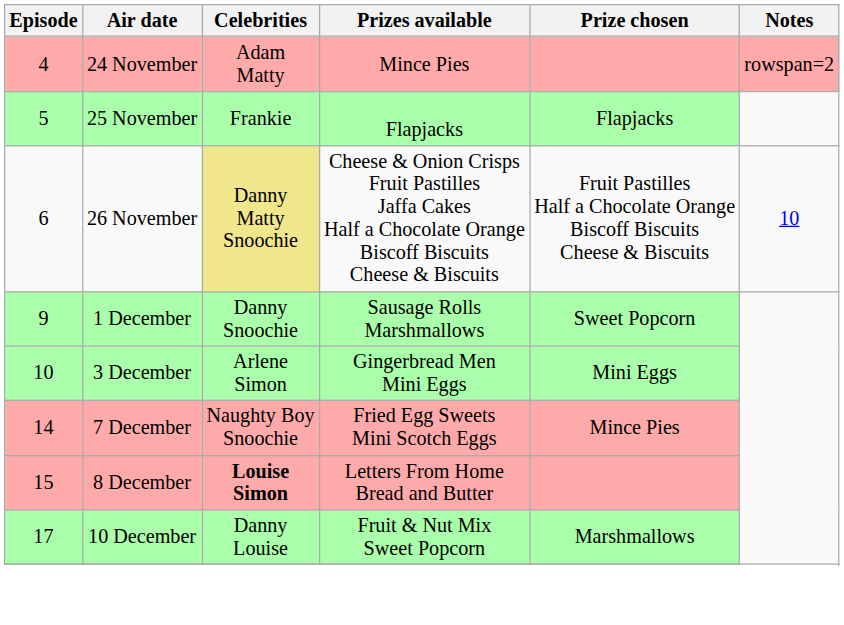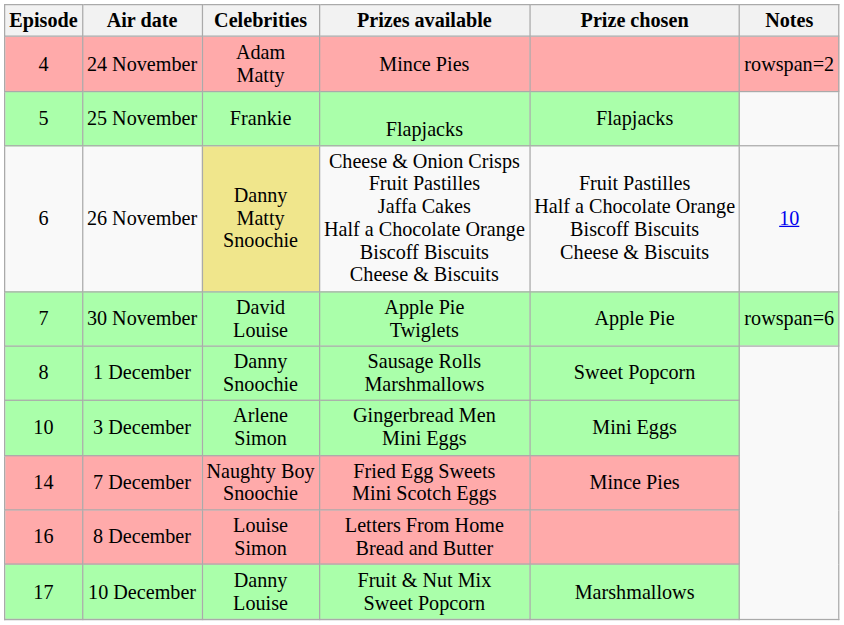+ row: (142, 318)
(43, 318) 9 -> (43, 373) 8
(43, 482) 15 -> (43, 537) 16
(261, 482) bold -> (261, 537) normal
